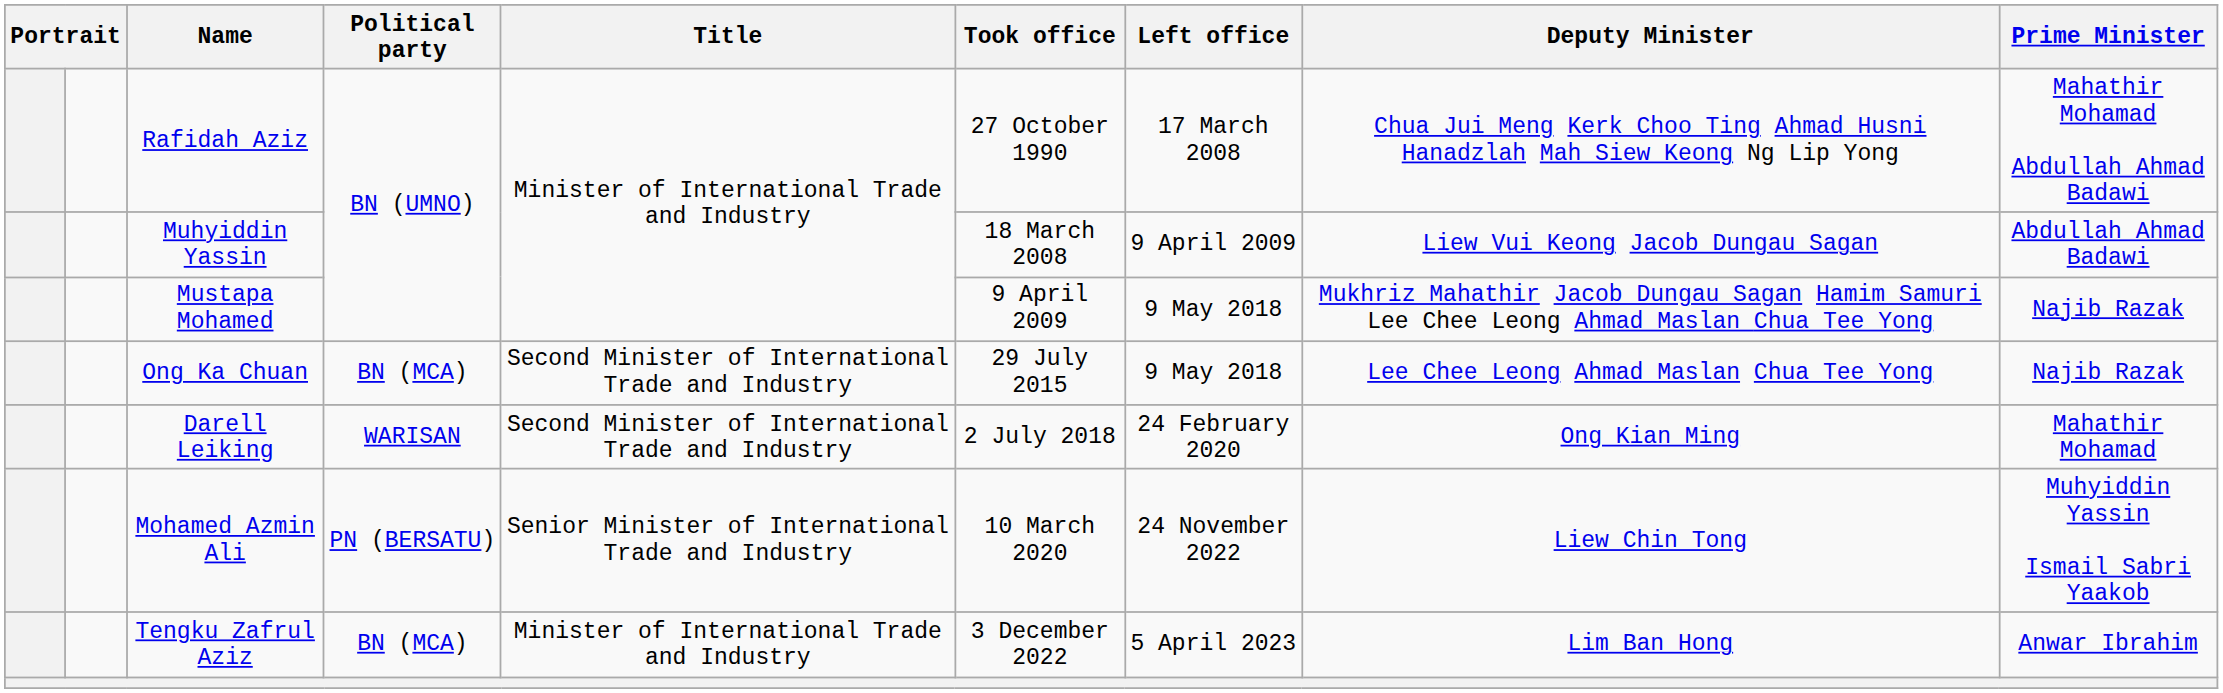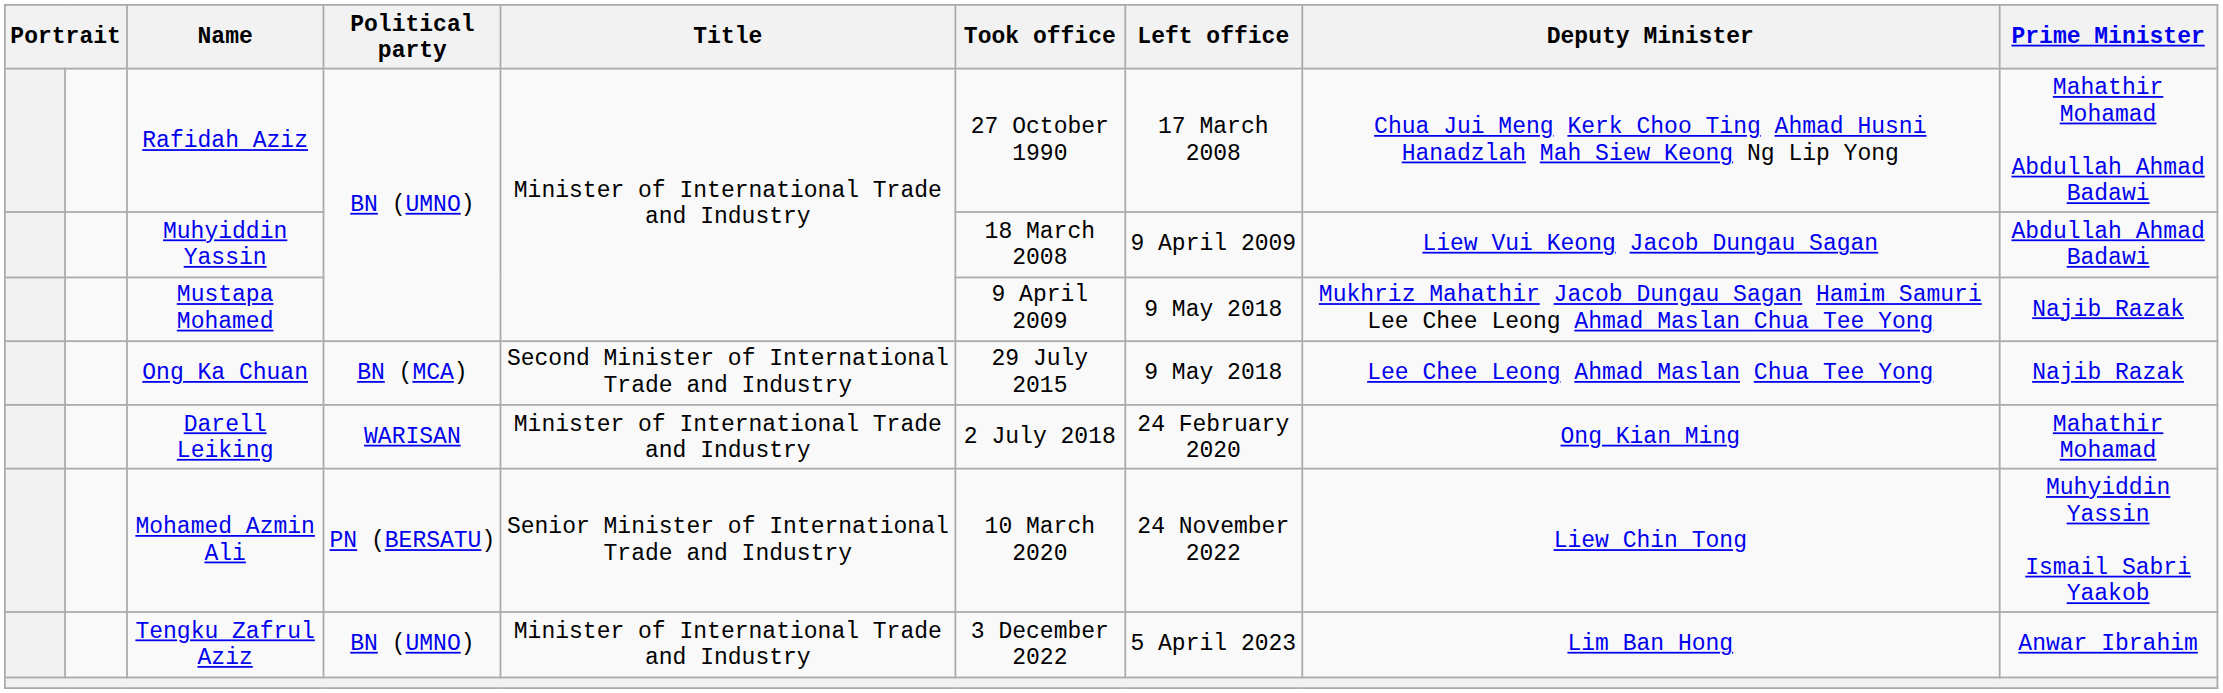(728, 437) Second Minister of International Trade and Industry -> (728, 437) Minister of International Trade and Industry
(412, 645) BN (MCA) -> (412, 645) BN (UMNO)
